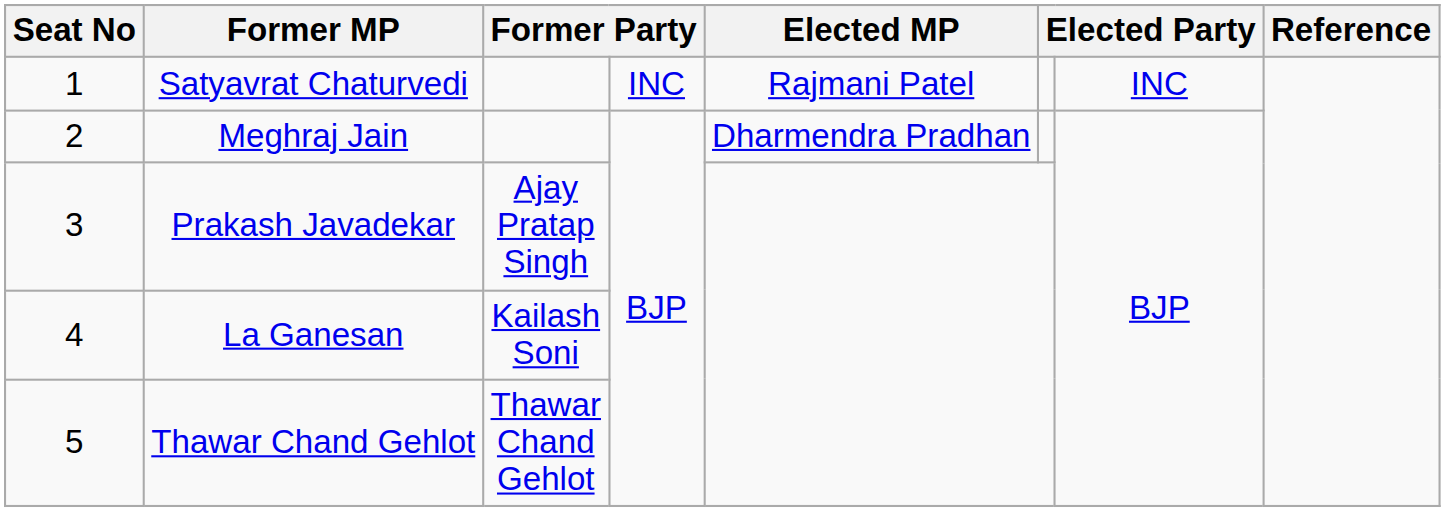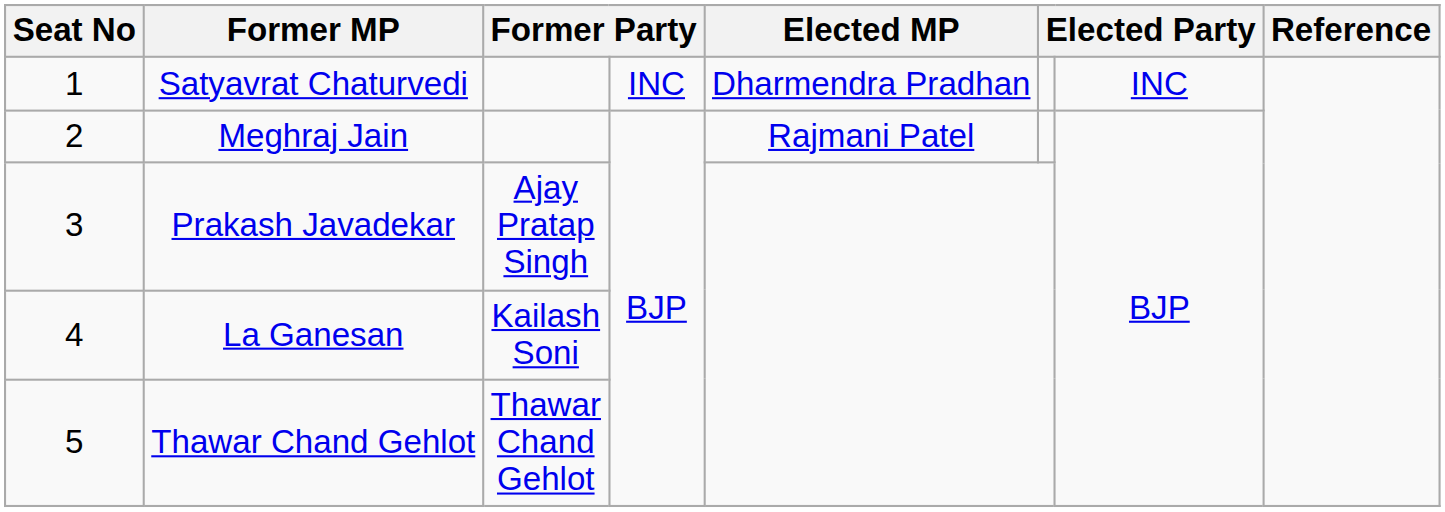(871, 83) Rajmani Patel -> (871, 83) Dharmendra Pradhan
(871, 135) Dharmendra Pradhan -> (871, 135) Rajmani Patel
